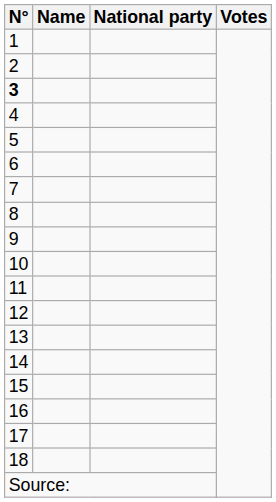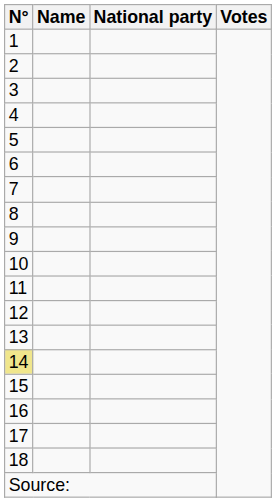(14, 90) bold -> (14, 90) normal
(19, 362) no background -> (19, 362) khaki background
